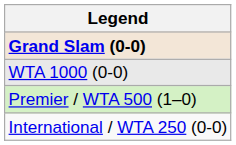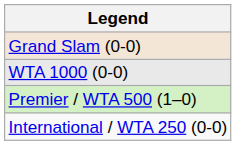(77, 46) bold -> (75, 46) normal
